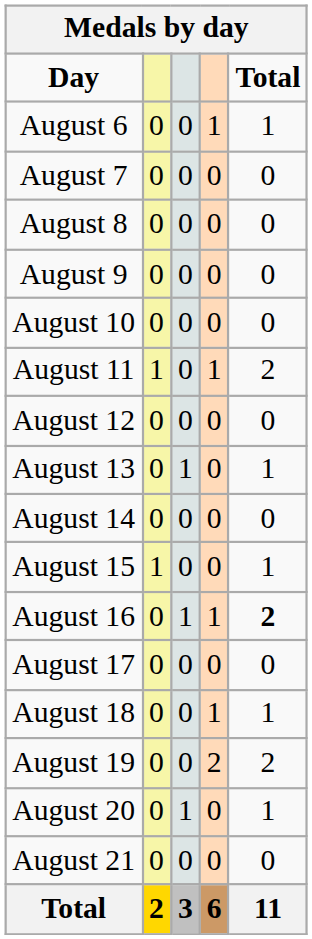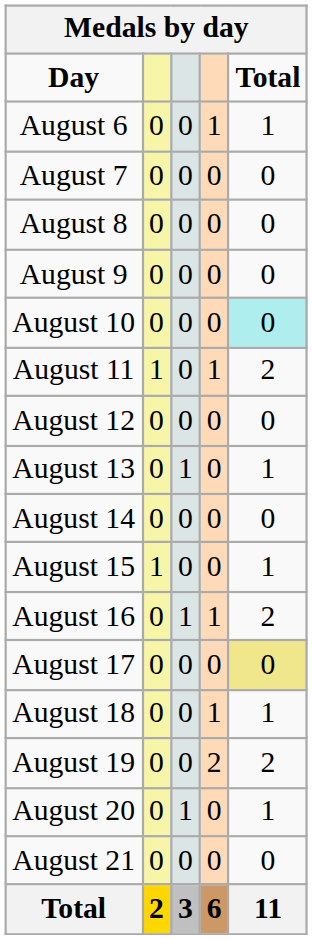(268, 322) no background -> (268, 322) paleturquoise background
(268, 615) bold -> (268, 615) normal
(268, 664) no background -> (268, 664) khaki background
